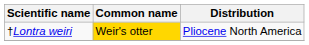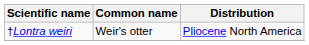(124, 31) gold background -> (124, 31) no background
